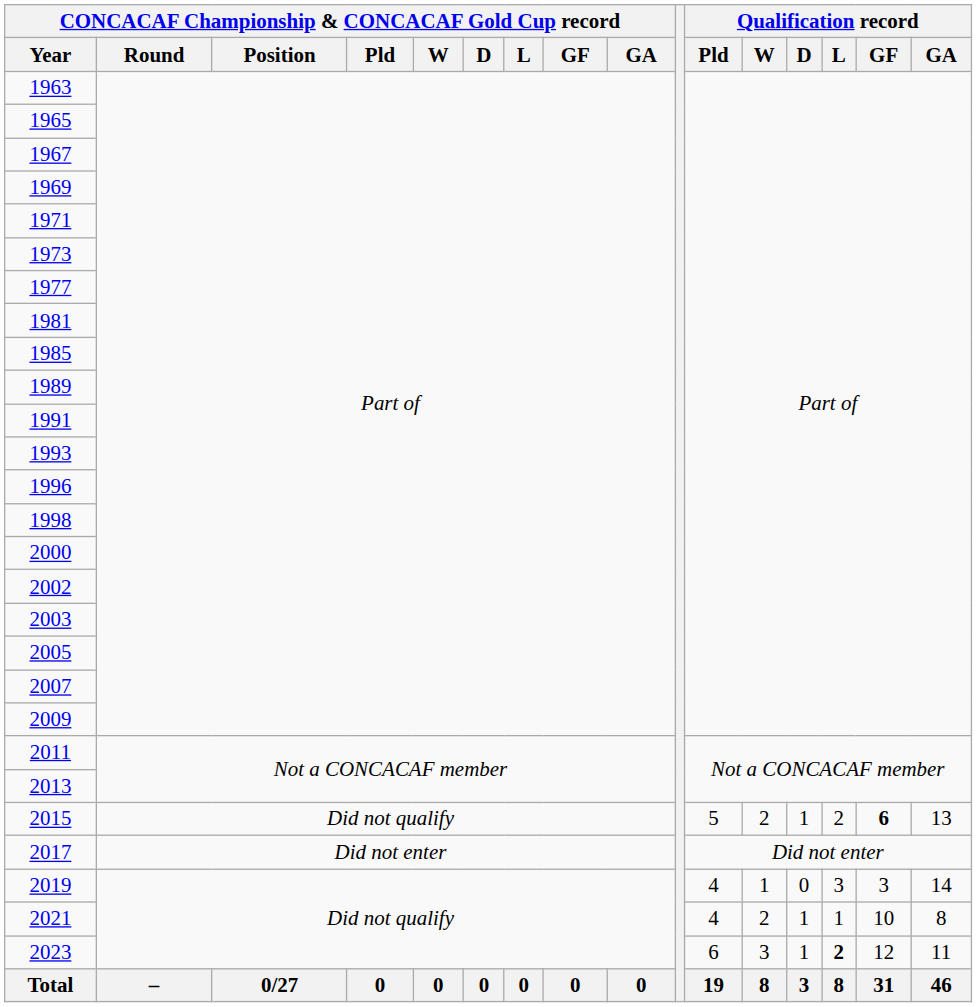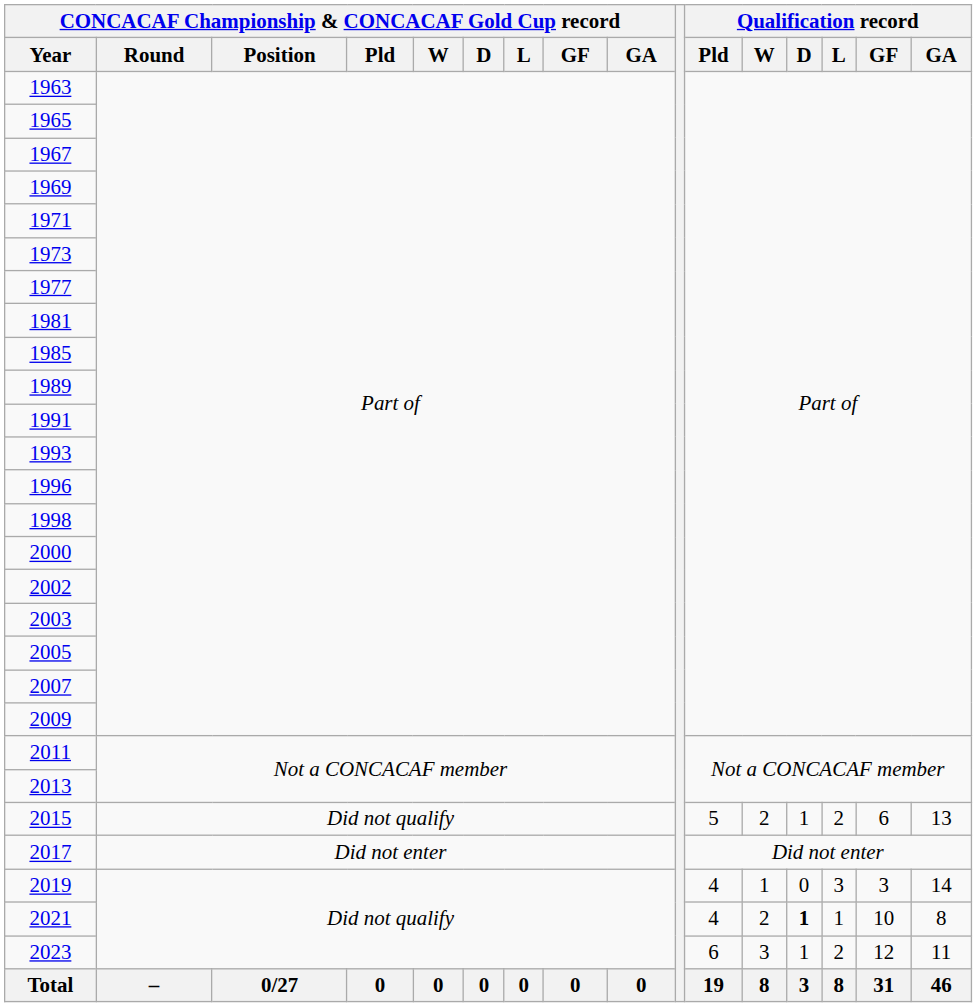(884, 818) bold -> (884, 818) normal
(804, 918) normal -> (804, 918) bold
(839, 951) bold -> (839, 951) normal
